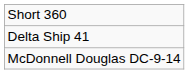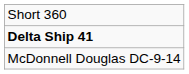(48, 36) normal -> (50, 36) bold
